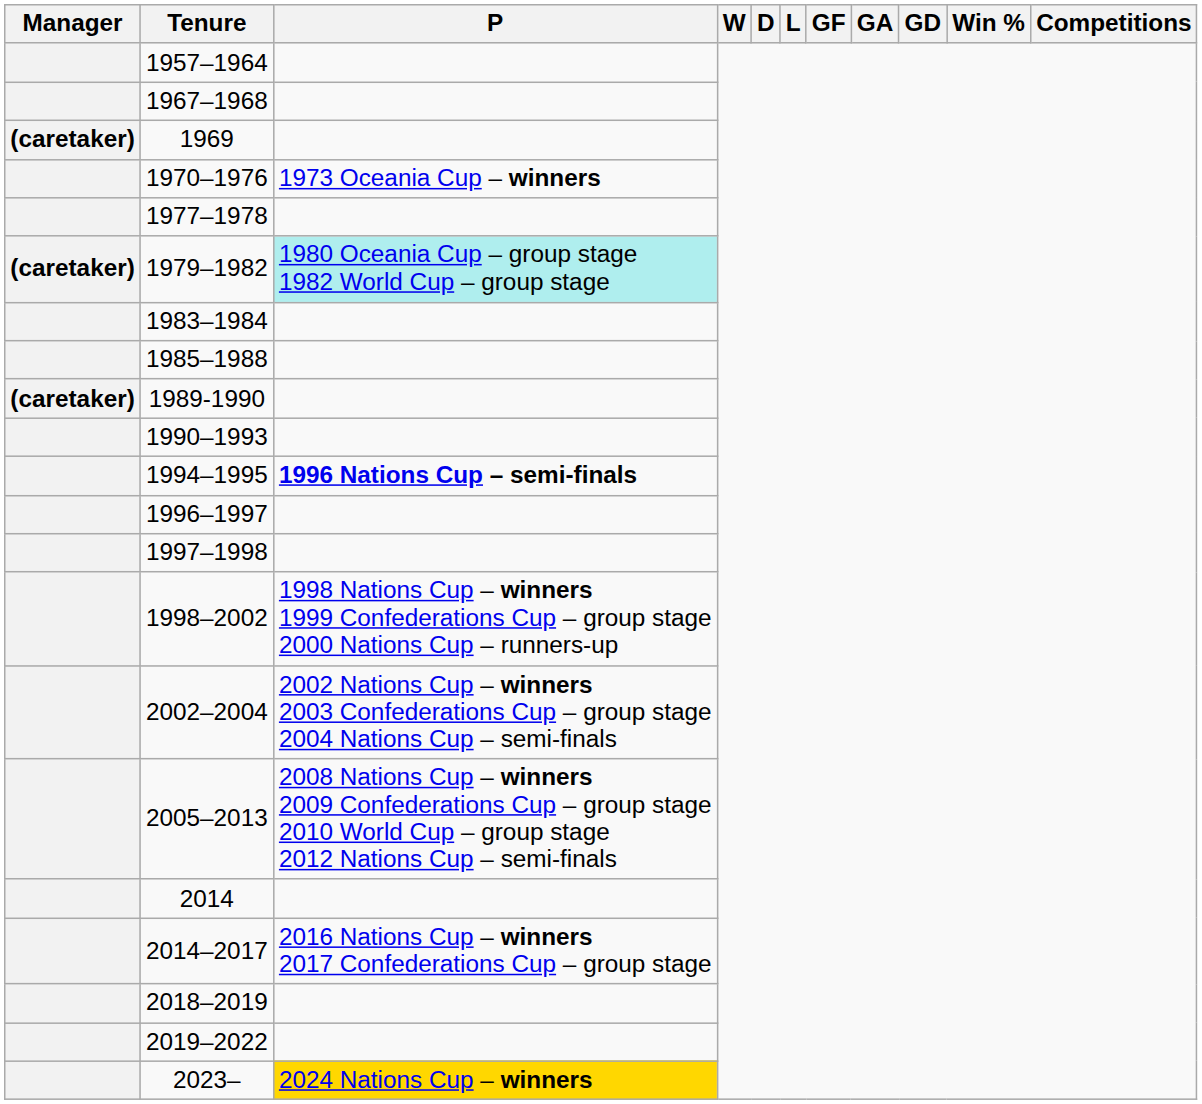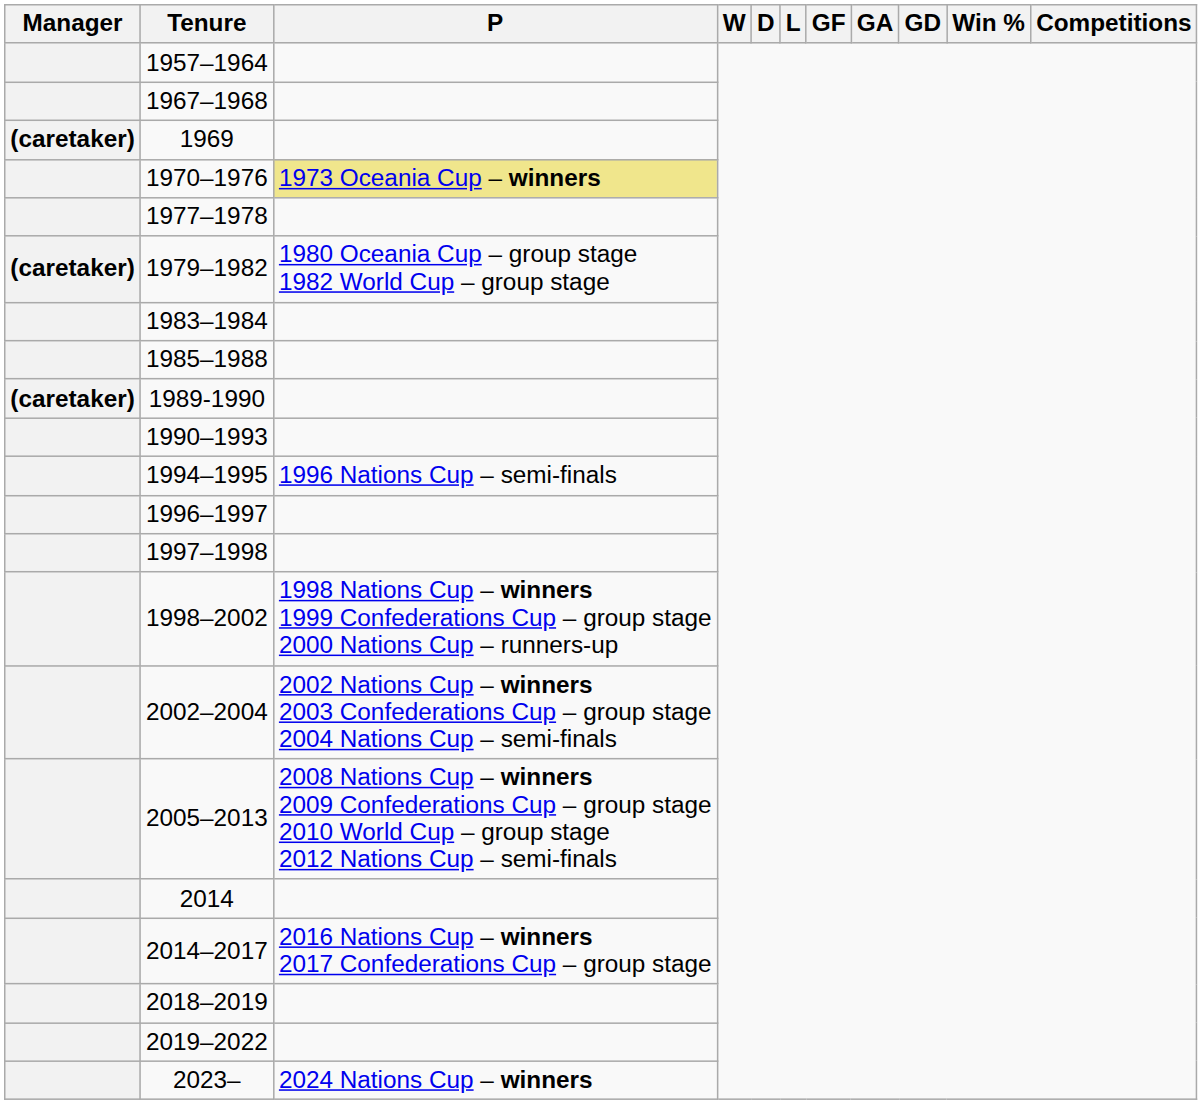(440, 178) no background -> (440, 178) khaki background
(458, 268) paleturquoise background -> (458, 268) no background
(458, 475) bold -> (448, 475) normal
(436, 1079) gold background -> (436, 1079) no background
